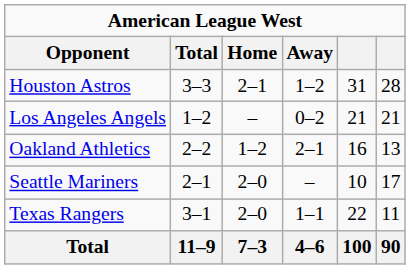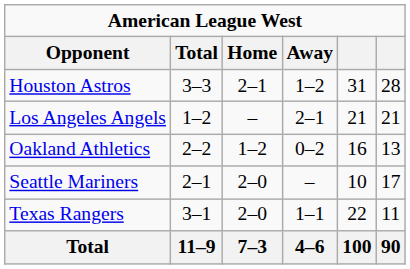(310, 117) 0–2 -> (310, 117) 2–1
(310, 149) 2–1 -> (310, 149) 0–2
